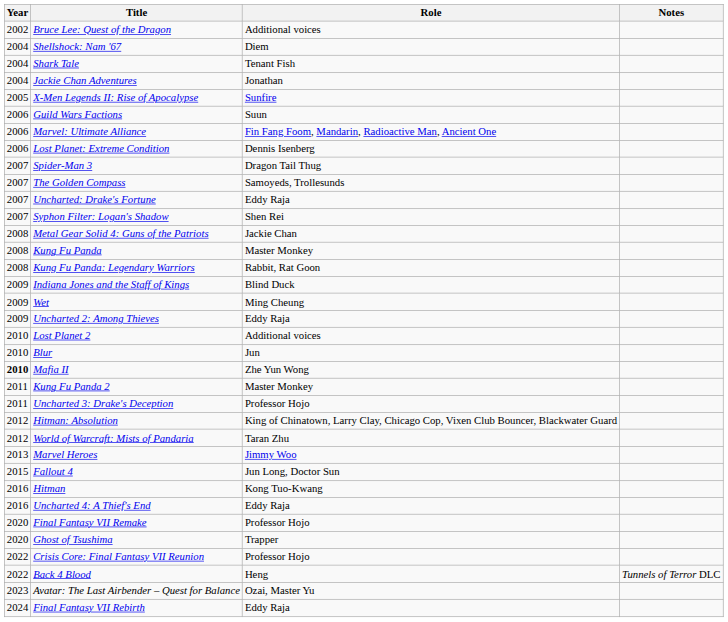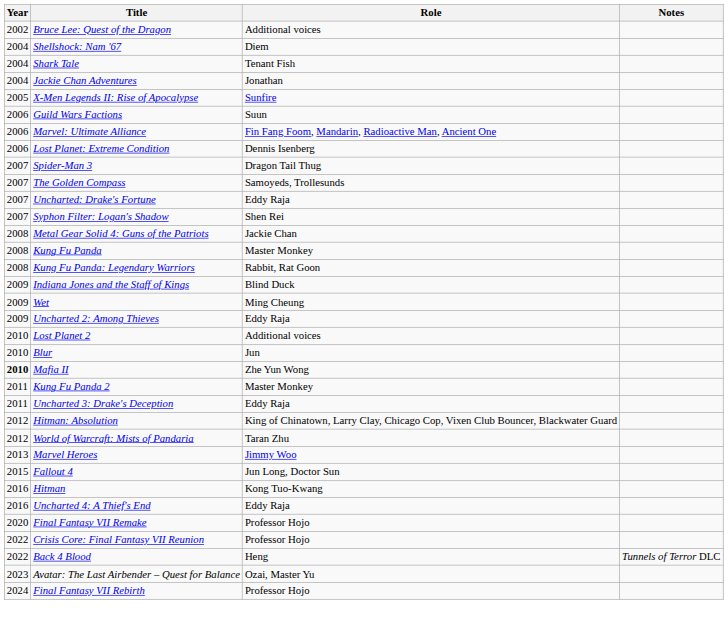(277, 404) Professor Hojo -> (267, 404) Eddy Raja
- row: (73, 540)
(267, 608) Eddy Raja -> (277, 591) Professor Hojo
